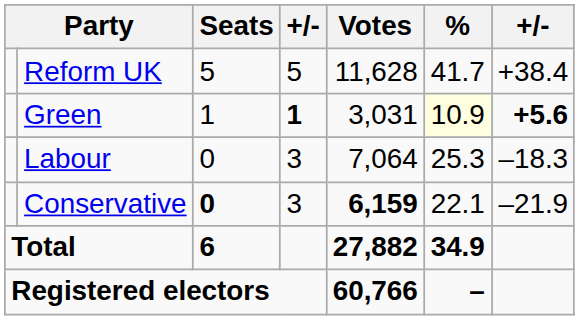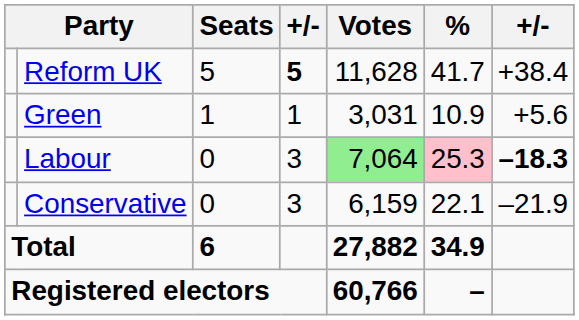(294, 70) normal -> (294, 70) bold
(294, 114) bold -> (294, 114) normal
(458, 114) lightyellow background -> (458, 114) no background
(541, 114) bold -> (541, 114) normal
(383, 159) no background -> (383, 159) lightgreen background
(458, 159) no background -> (458, 159) pink background
(533, 159) normal -> (533, 159) bold
(207, 203) bold -> (207, 203) normal
(383, 203) bold -> (383, 203) normal
